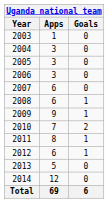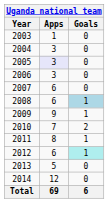(54, 62) no background -> (54, 62) lavender background
(86, 101) no background -> (86, 101) lightblue background
(86, 153) no background -> (86, 153) paleturquoise background
